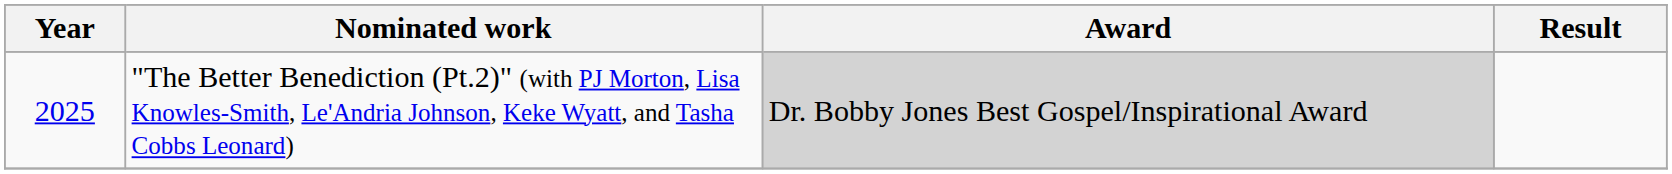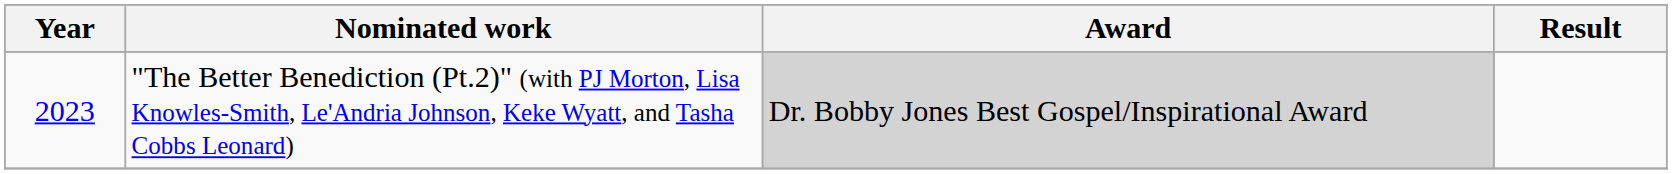(65, 109) 2025 -> (65, 109) 2023
